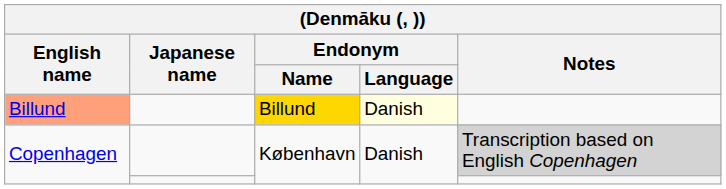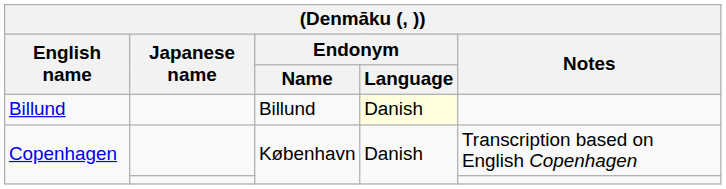(37, 109) lightsalmon background -> (37, 109) no background
(287, 109) gold background -> (287, 109) no background
(558, 149) lightgrey background -> (558, 149) no background
